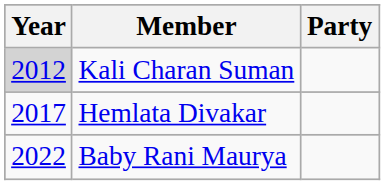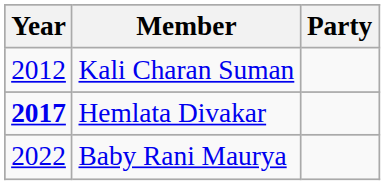(39, 69) lightgrey background -> (39, 69) no background
(39, 112) normal -> (39, 112) bold
